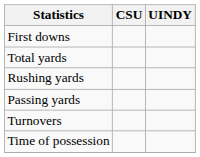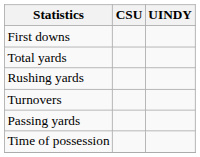rows swapped: (44, 99) <-> (35, 120)
